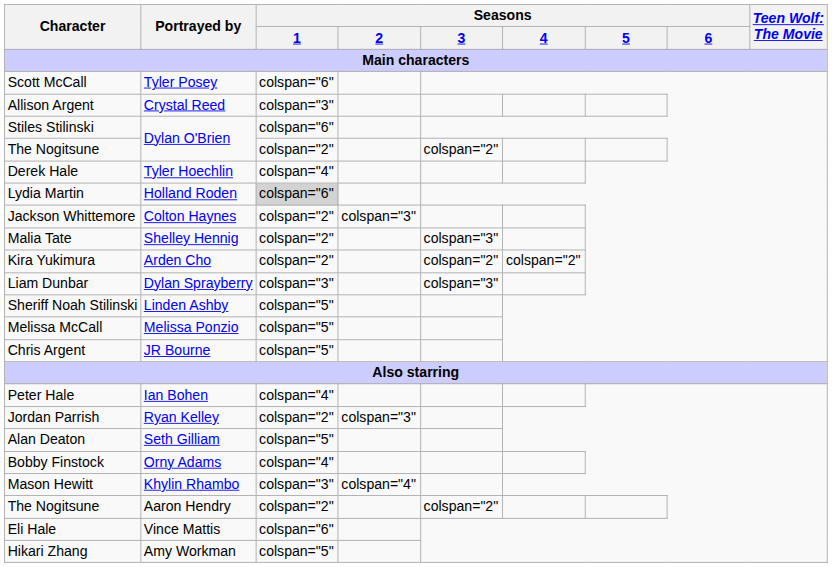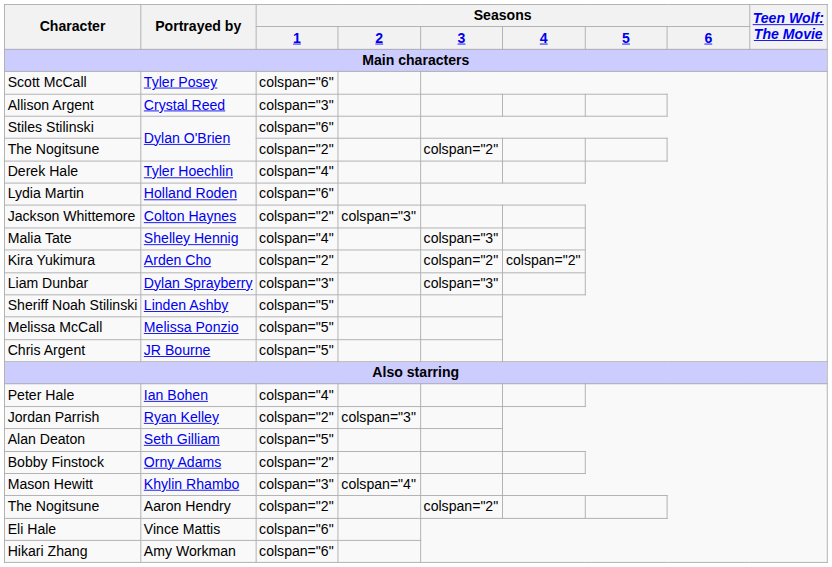(296, 194) lightgrey background -> (296, 194) no background
(296, 238) colspan="2" -> (296, 238) colspan="4"
(296, 462) colspan="4" -> (296, 462) colspan="2"
(296, 551) colspan="5" -> (296, 551) colspan="6"
